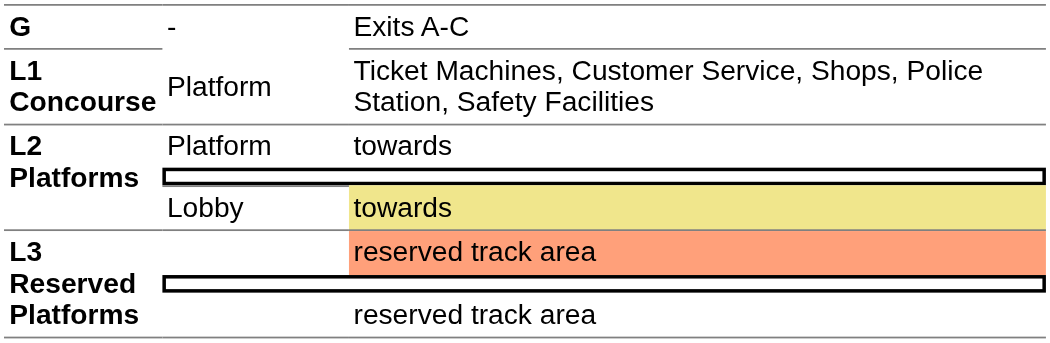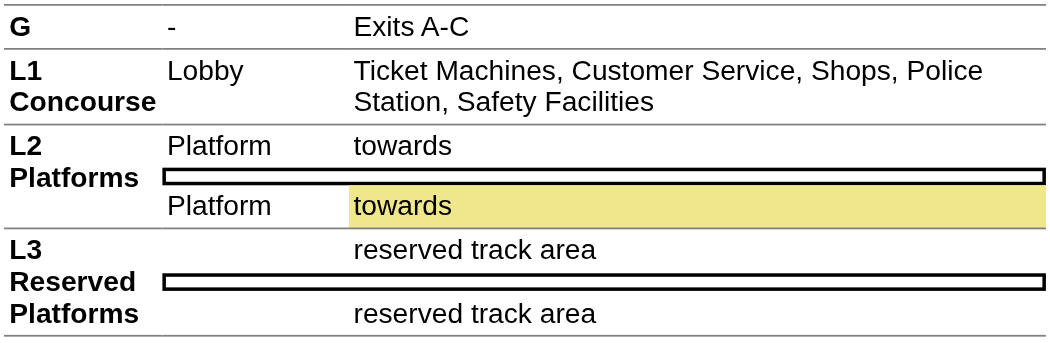(219, 85) Platform -> (205, 70) Lobby
(205, 207) Lobby -> (219, 206) Platform
(475, 252) lightsalmon background -> (475, 250) no background
